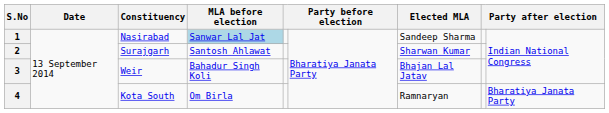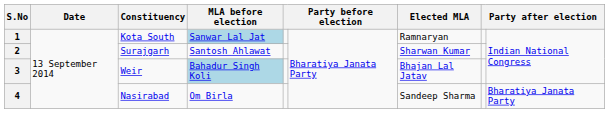(145, 37) Nasirabad -> (147, 37) Kota South
(438, 37) Sandeep Sharma -> (424, 37) Ramnaryan
(225, 71) no background -> (225, 71) lightblue background
(147, 96) Kota South -> (145, 96) Nasirabad
(424, 96) Ramnaryan -> (438, 96) Sandeep Sharma
